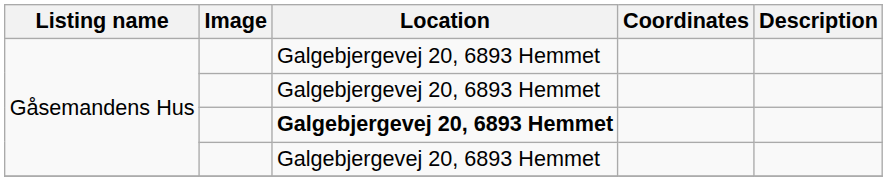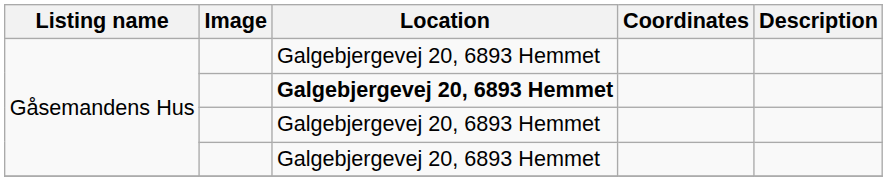(438, 90) normal -> (445, 90) bold
(445, 124) bold -> (438, 124) normal
